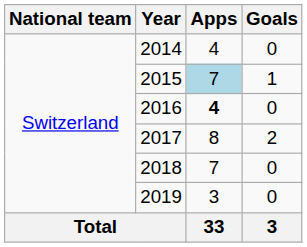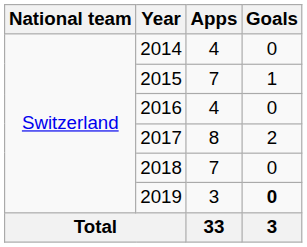(214, 78) lightblue background -> (214, 78) no background
(214, 108) bold -> (214, 108) normal
(272, 197) normal -> (272, 197) bold
